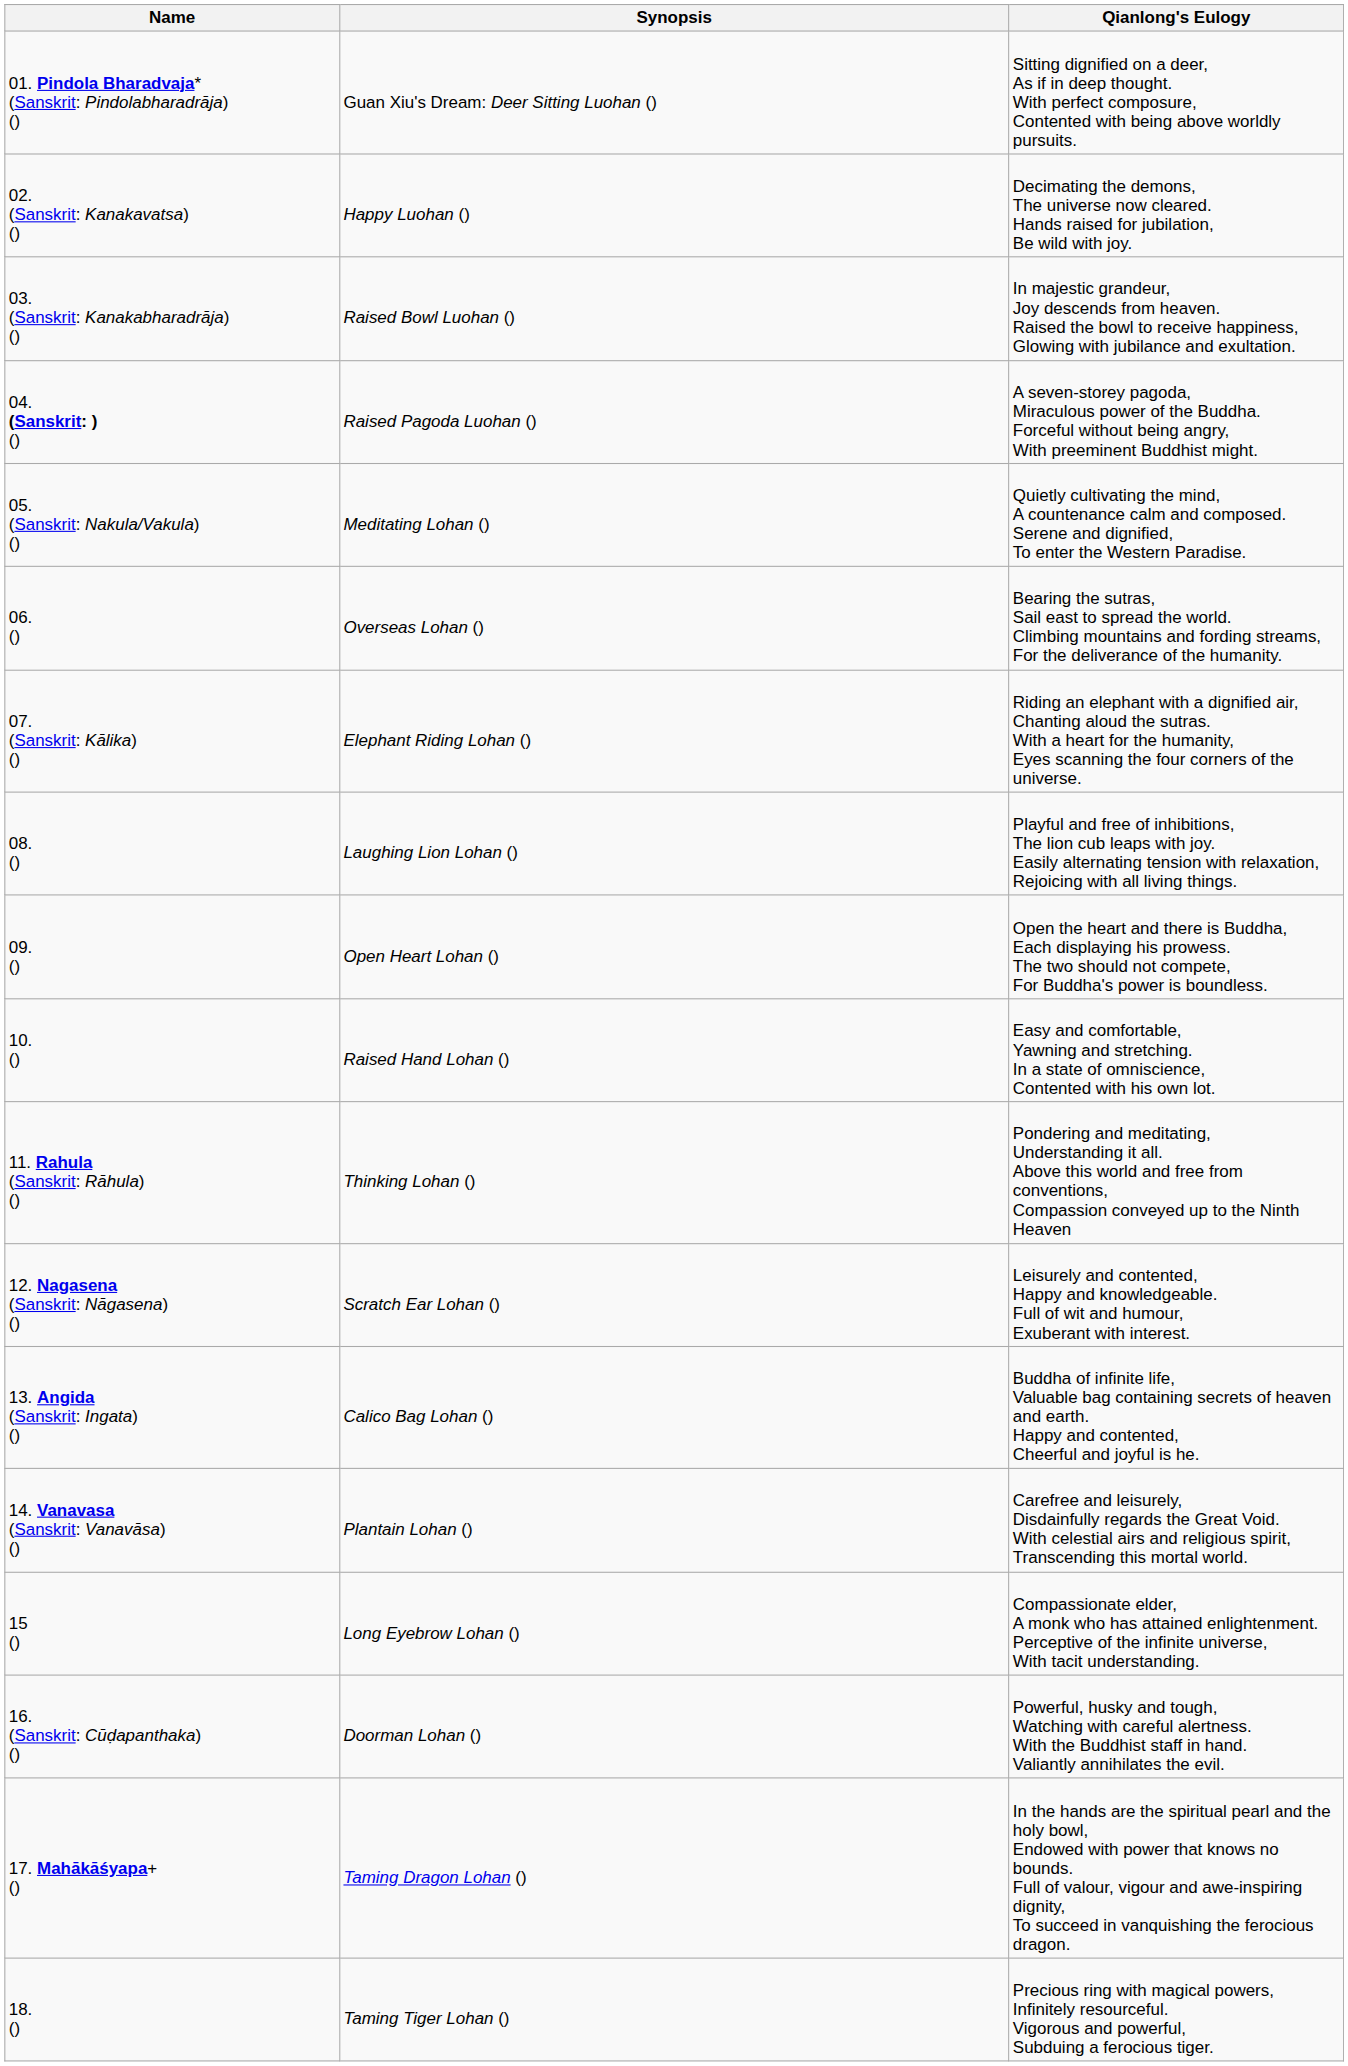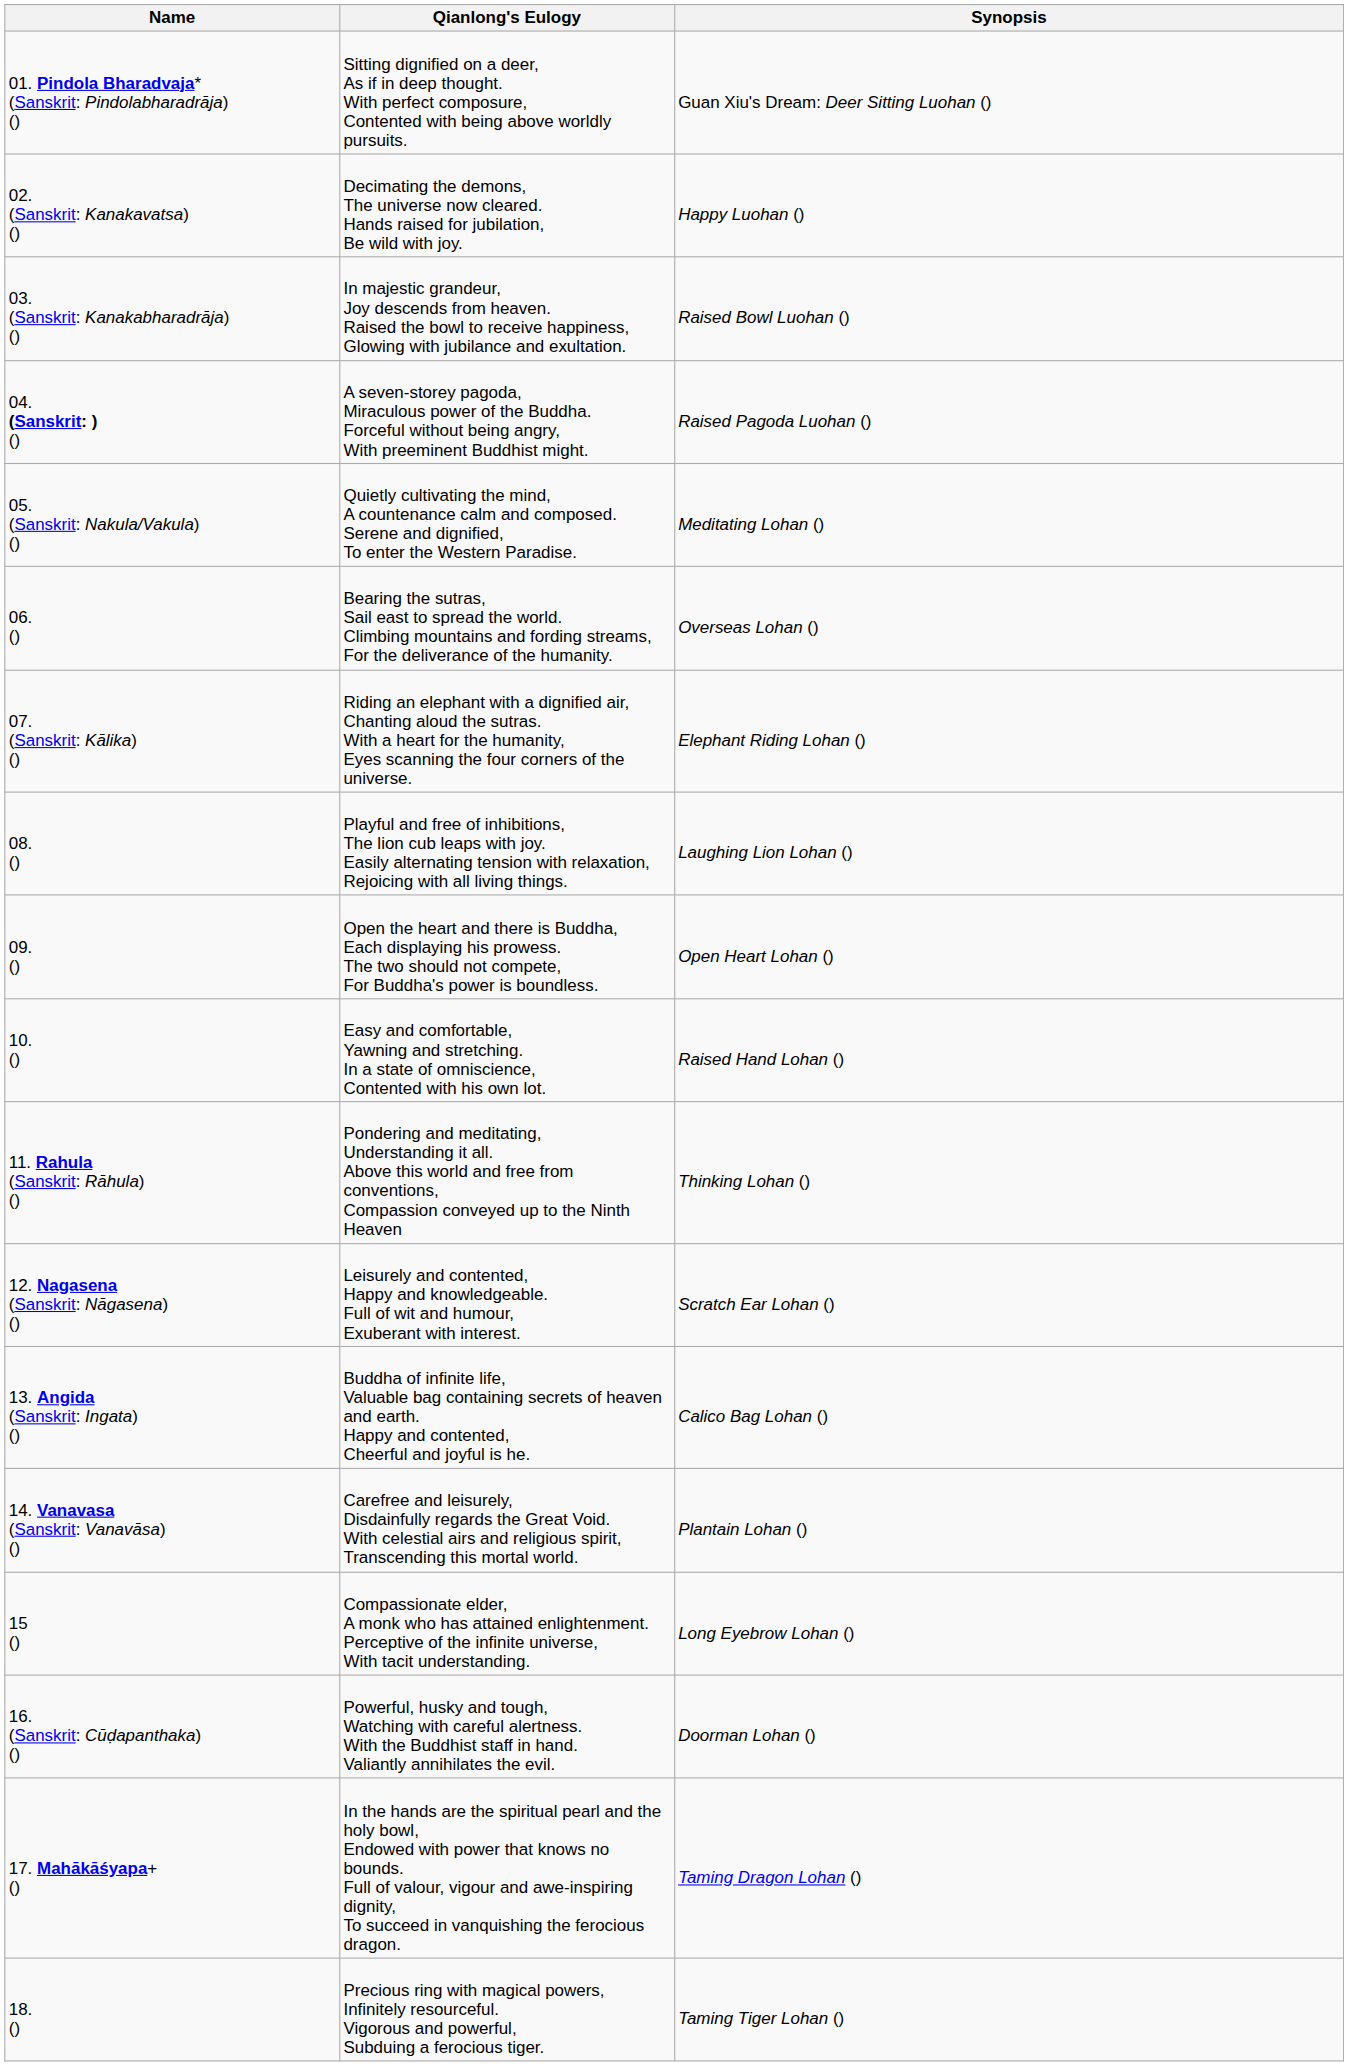columns swapped: (1176, 17) <-> (674, 17)
